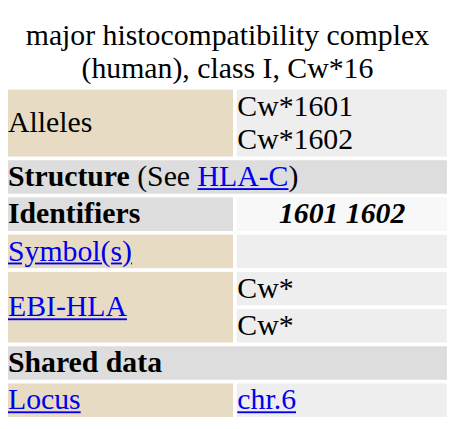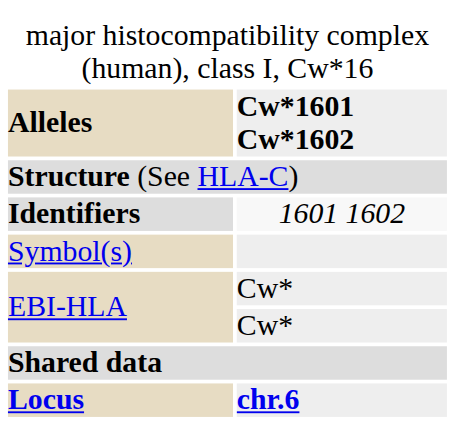(50, 122) normal -> (50, 122) bold
(295, 122) normal -> (296, 122) bold
(342, 214) bold -> (342, 214) normal
(44, 399) normal -> (46, 399) bold
(267, 399) normal -> (268, 399) bold
